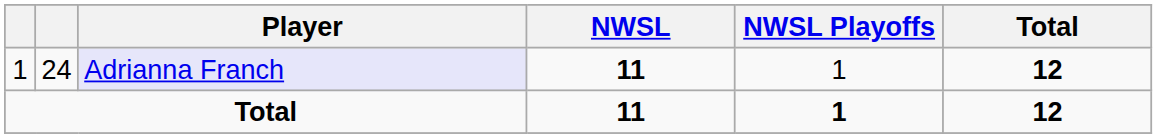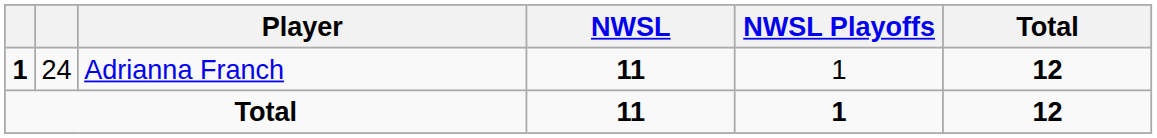(20, 69) normal -> (20, 69) bold
(184, 69) lavender background -> (184, 69) no background
